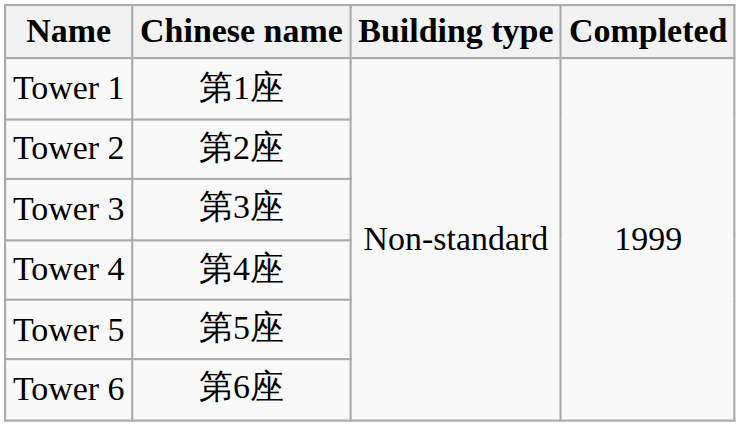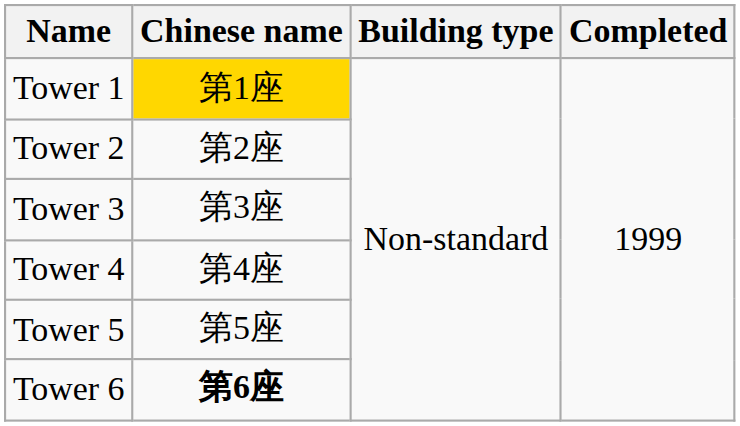(241, 87) no background -> (241, 87) gold background
(241, 388) normal -> (241, 388) bold
